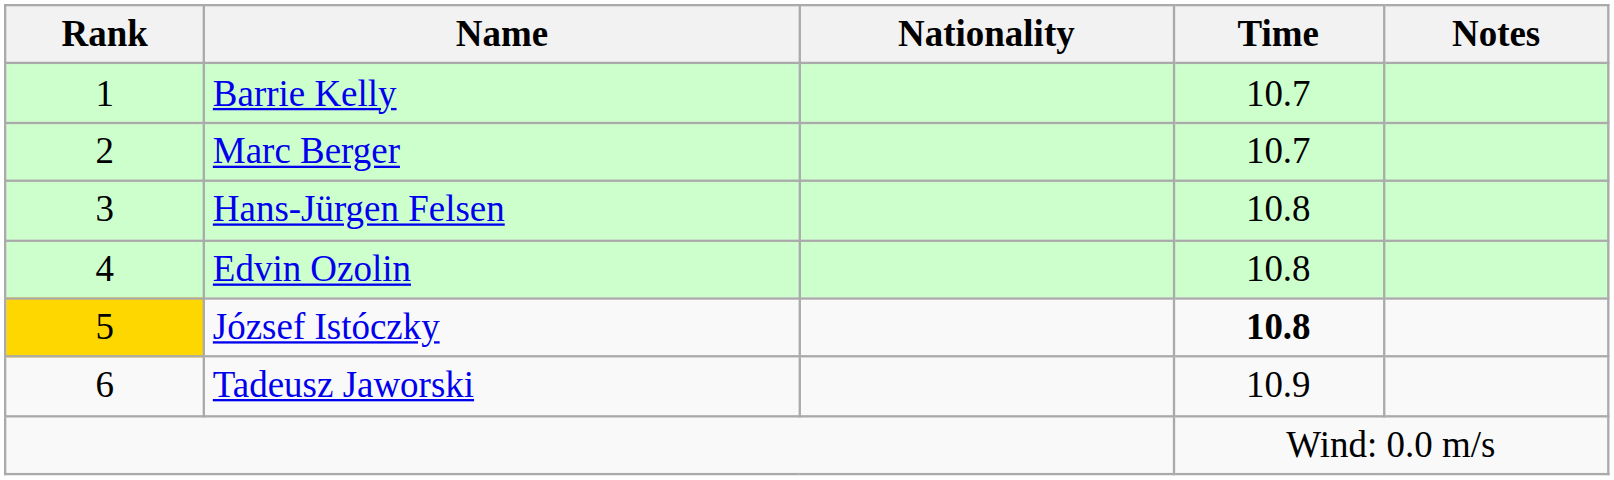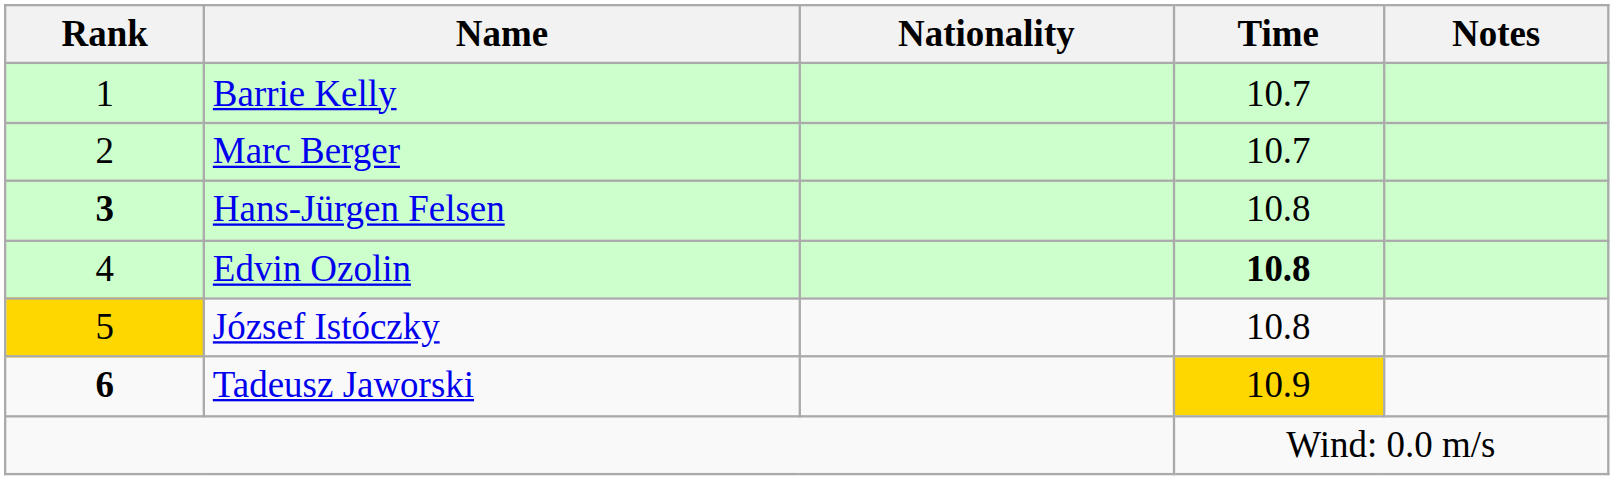(105, 209) normal -> (105, 209) bold
(1278, 268) normal -> (1278, 268) bold
(1278, 326) bold -> (1278, 326) normal
(105, 385) normal -> (105, 385) bold
(1278, 385) no background -> (1278, 385) gold background
